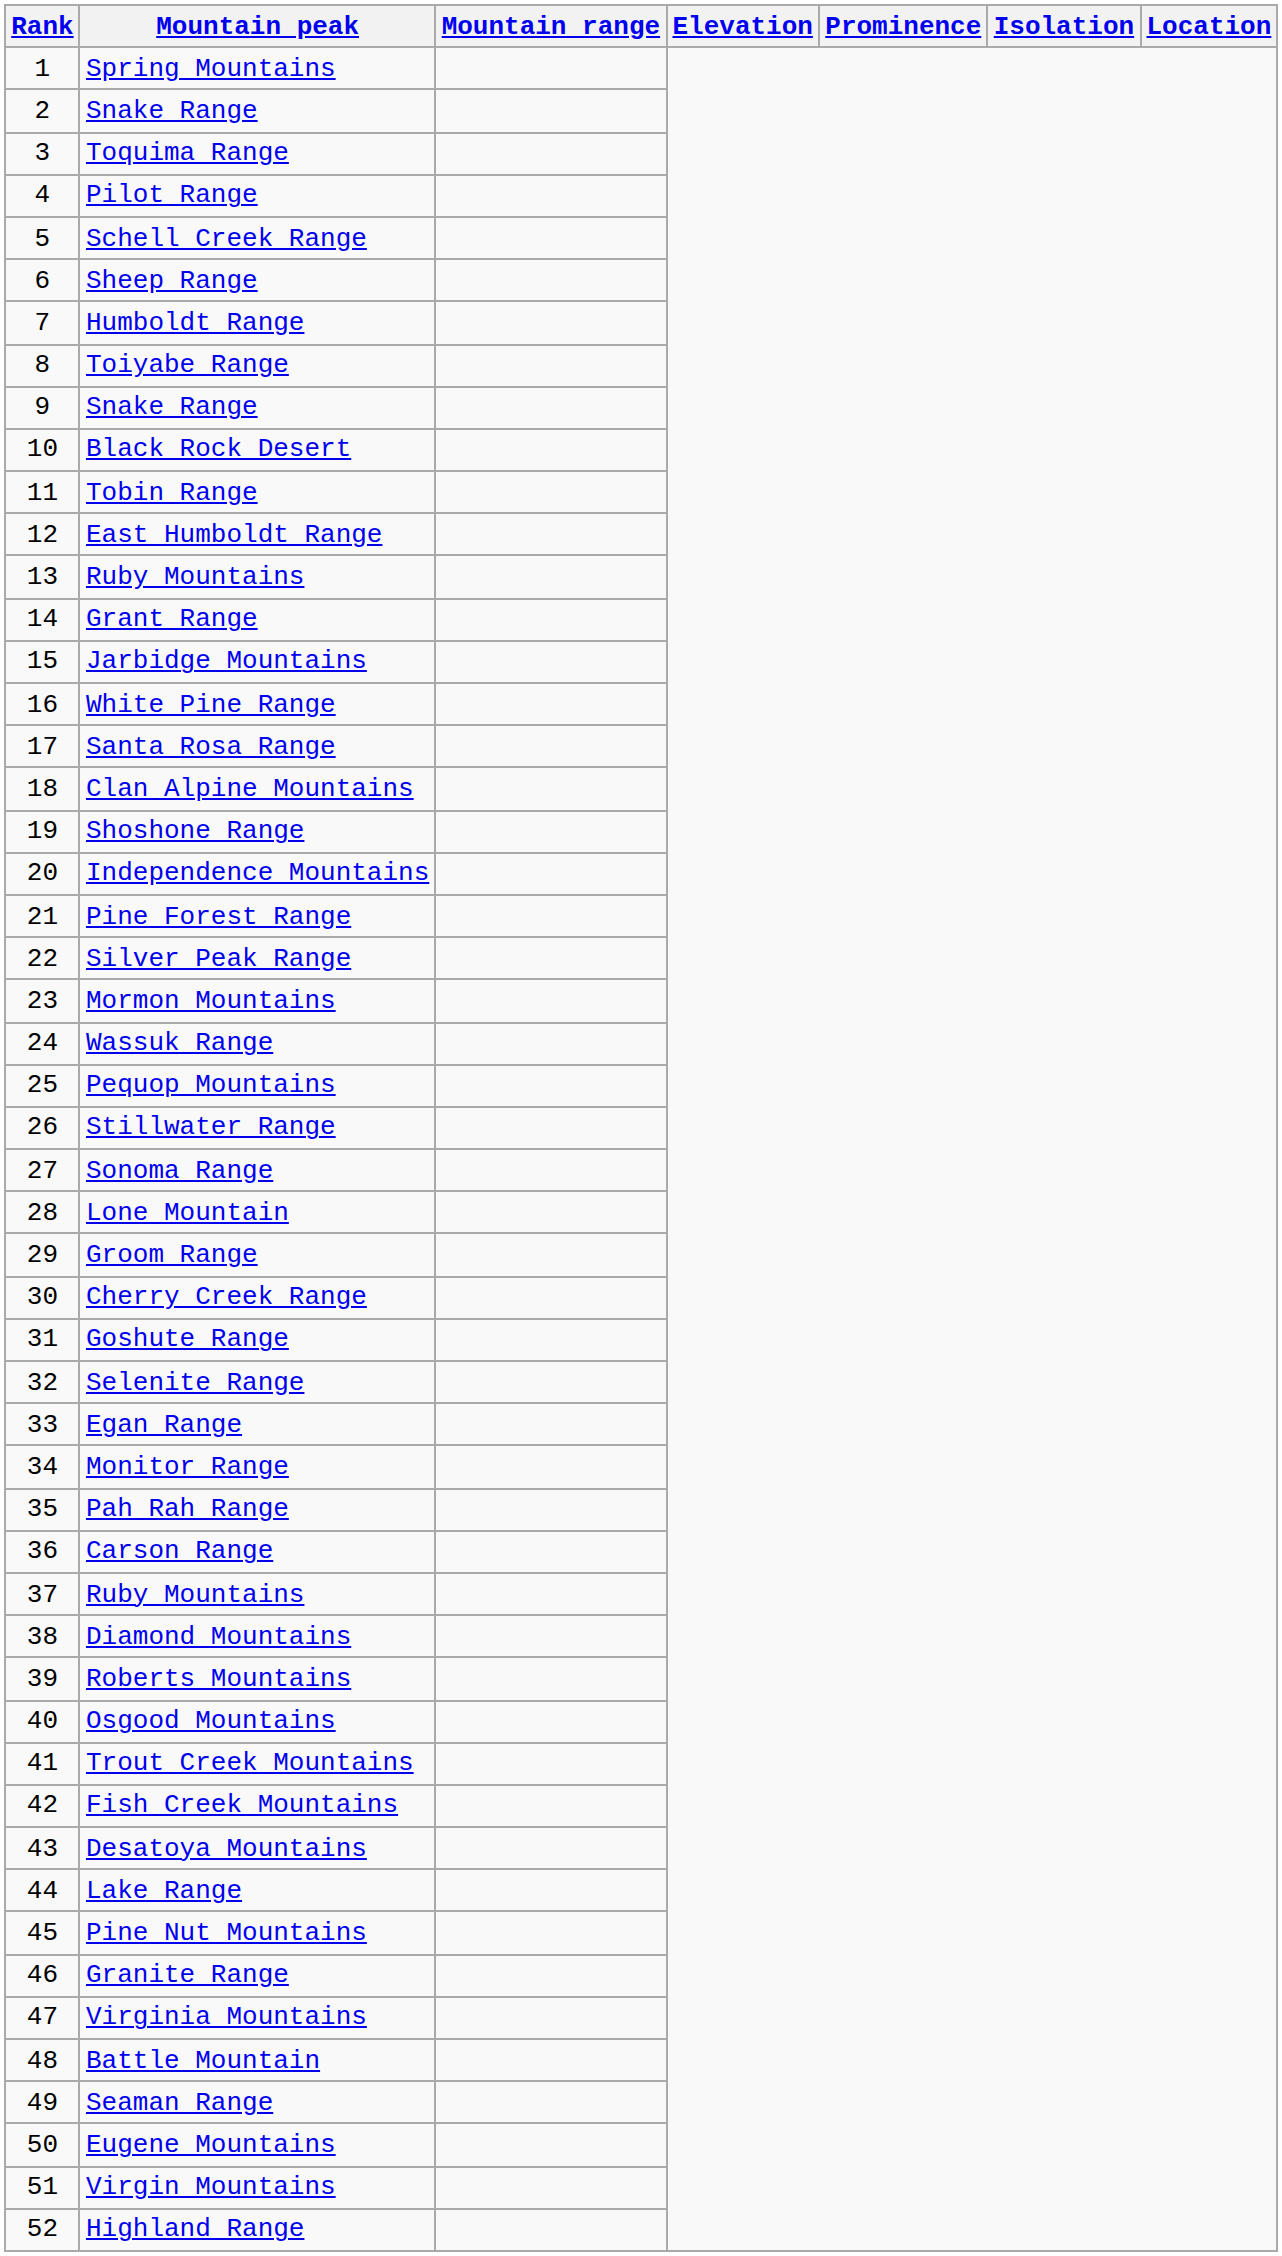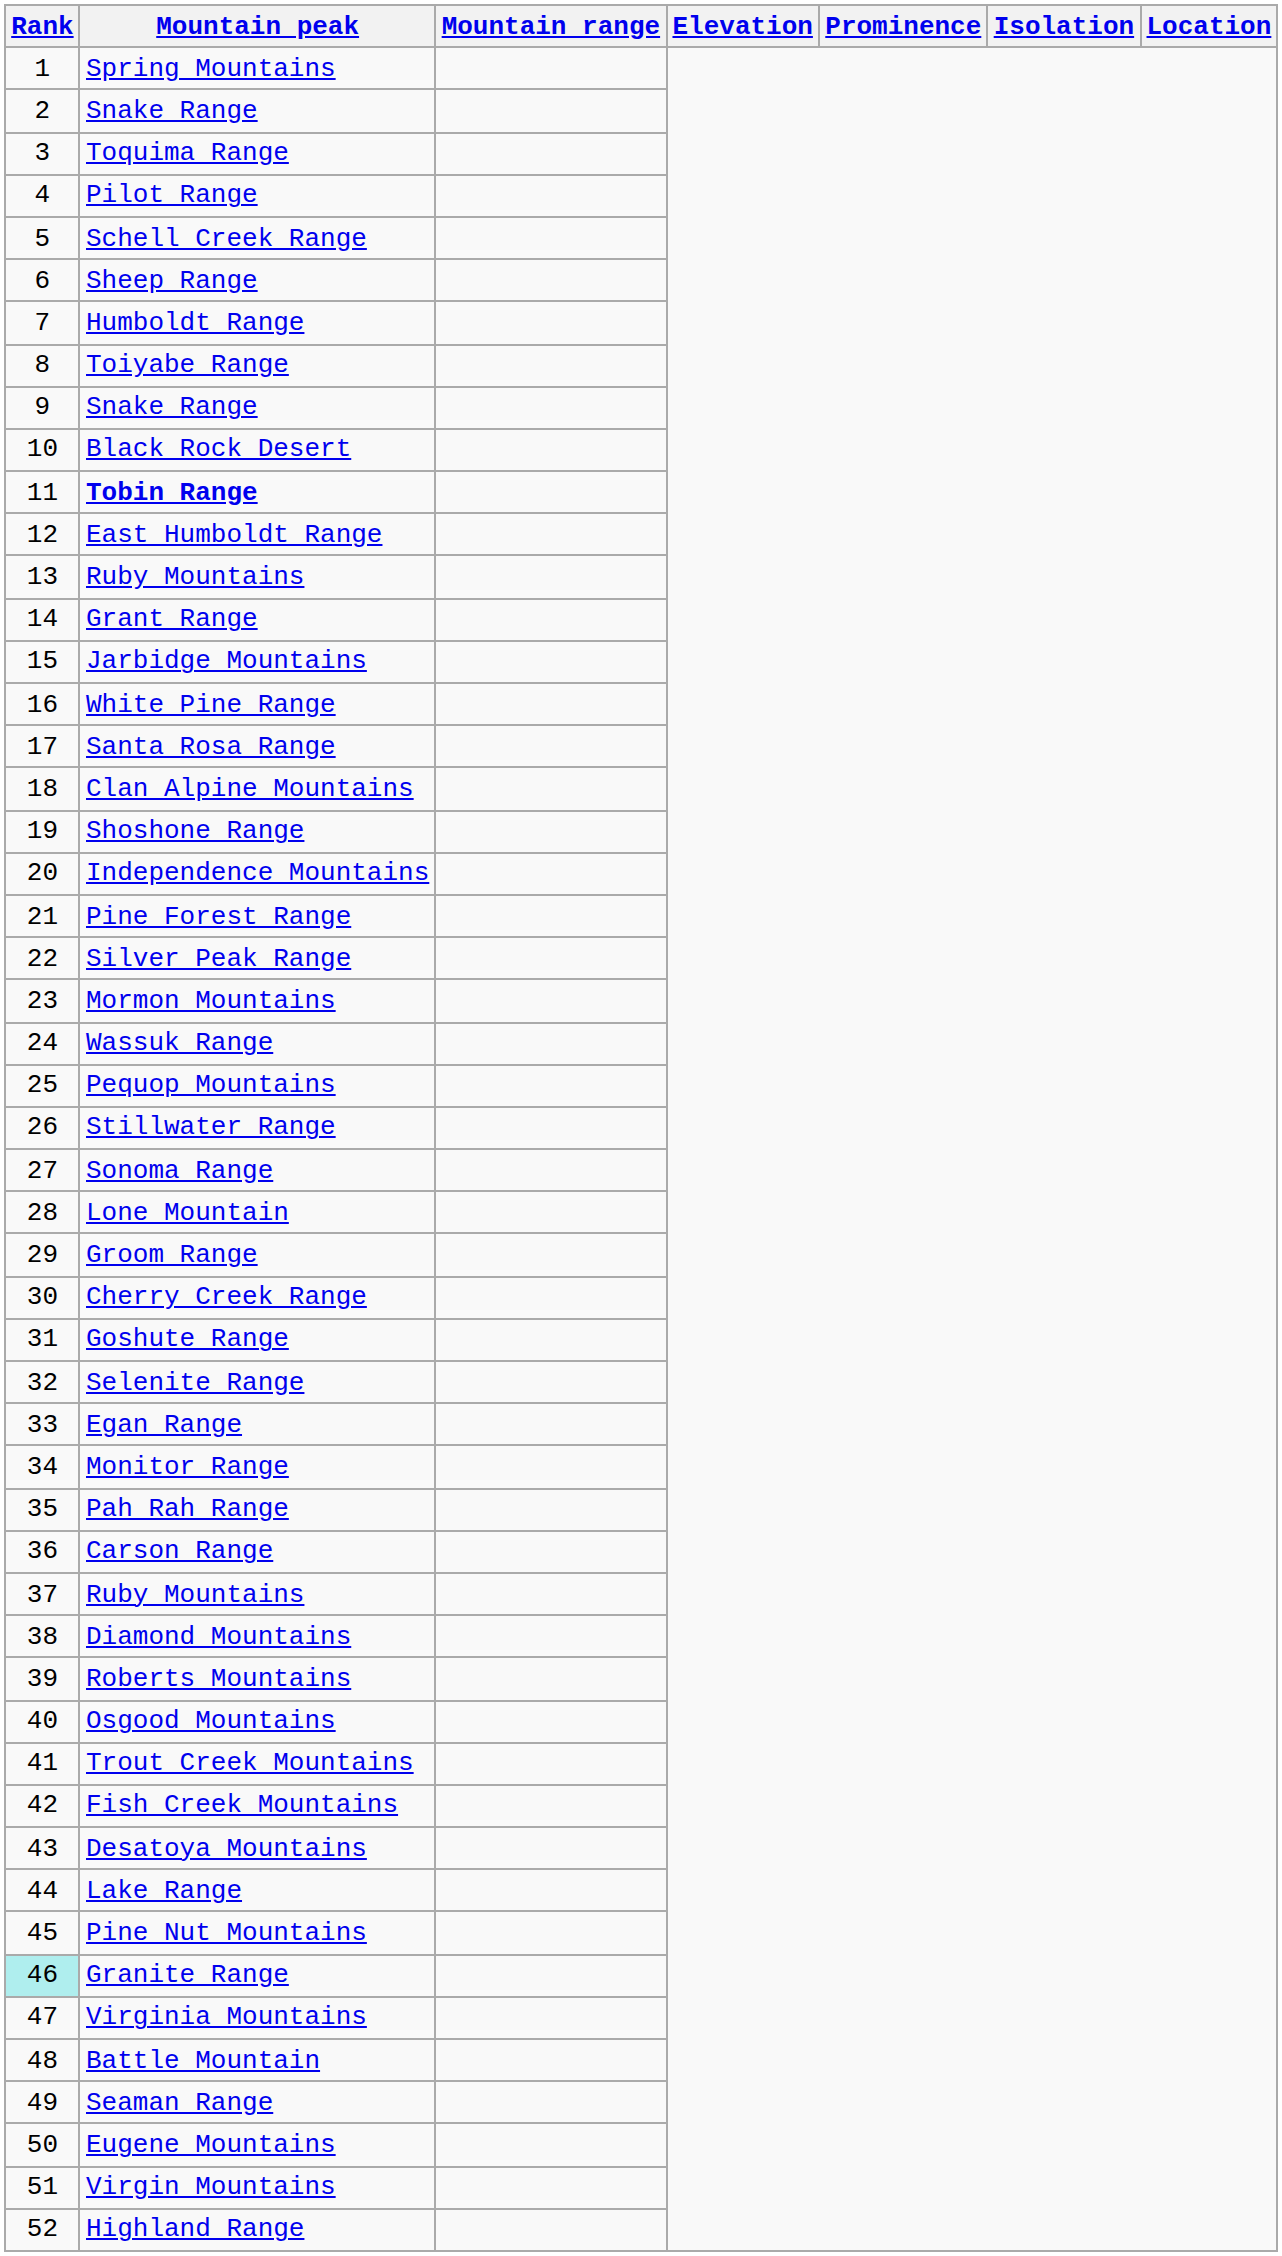(172, 492) normal -> (172, 492) bold
(42, 1975) no background -> (42, 1975) paleturquoise background
